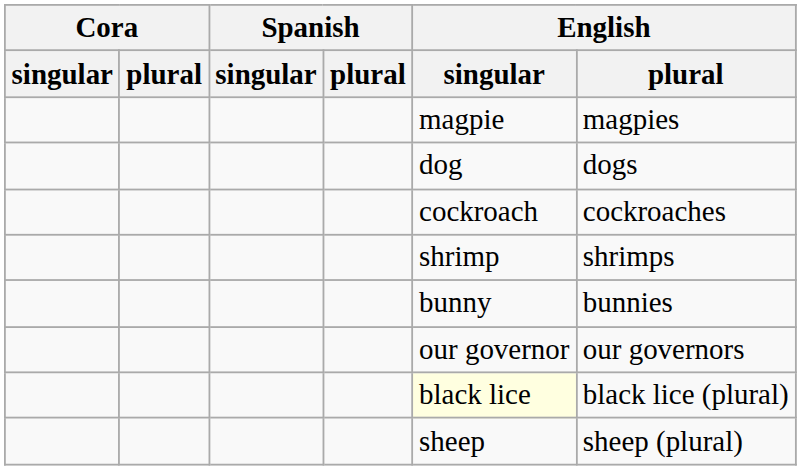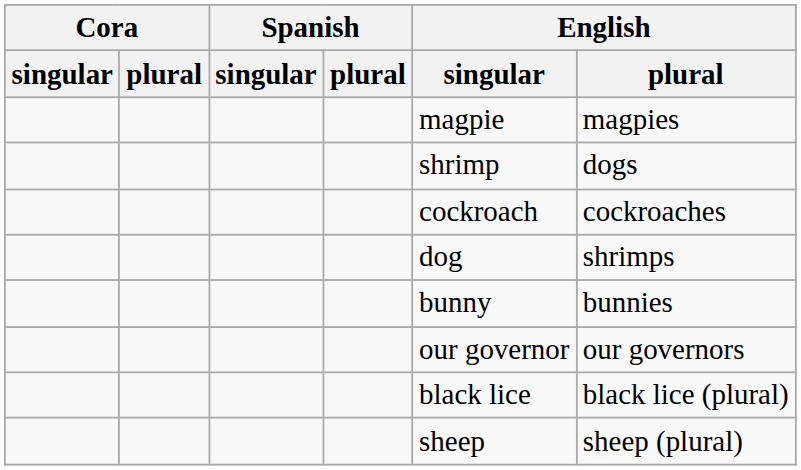(441, 165) dog -> (459, 165) shrimp
(459, 257) shrimp -> (441, 257) dog
(475, 394) lightyellow background -> (475, 394) no background
